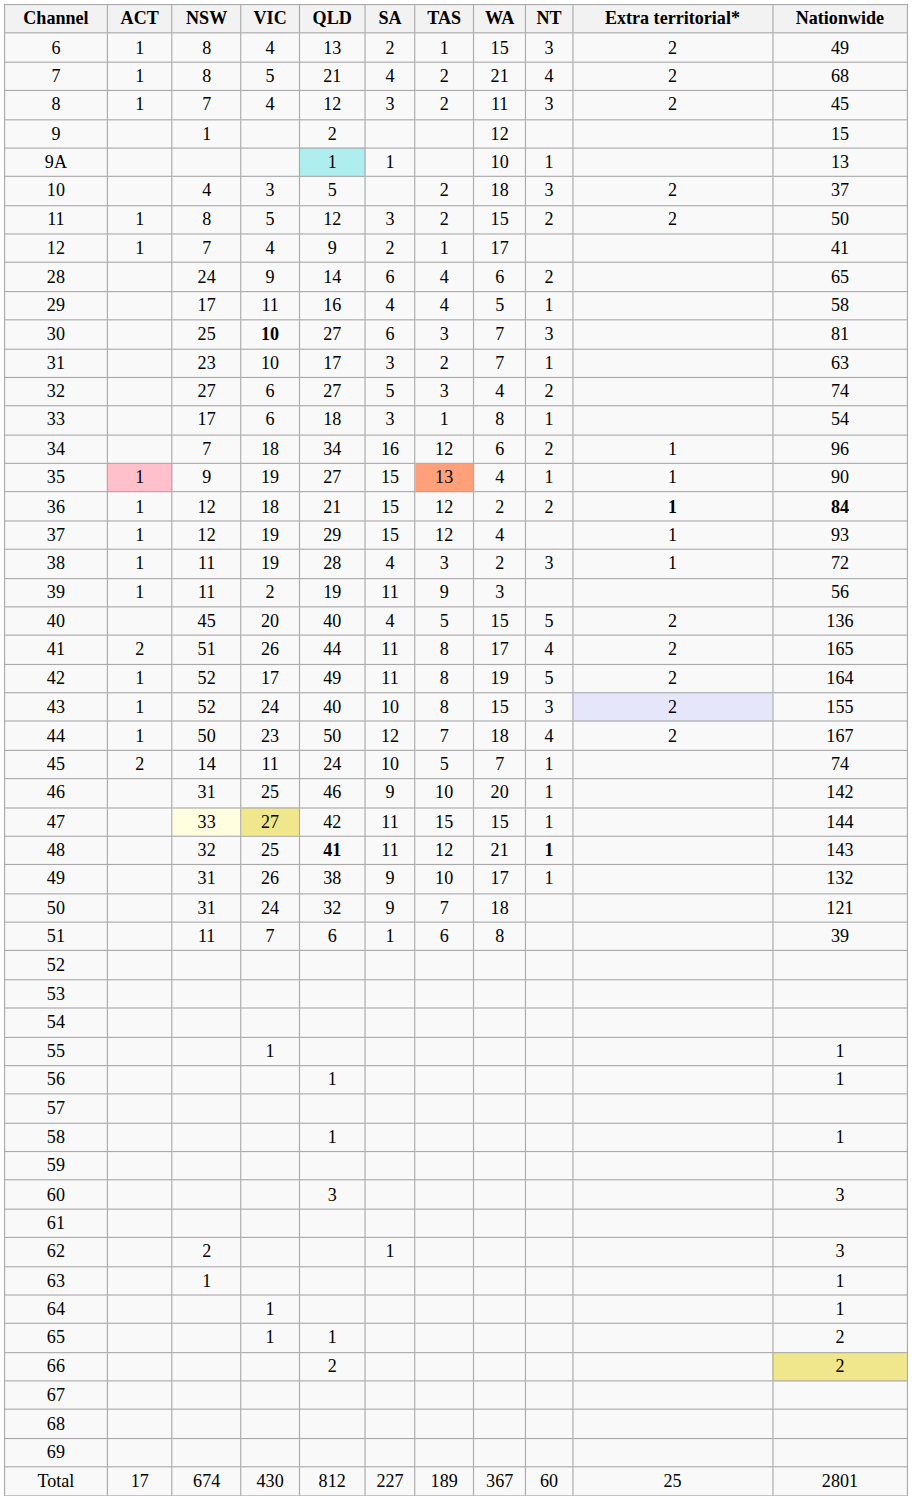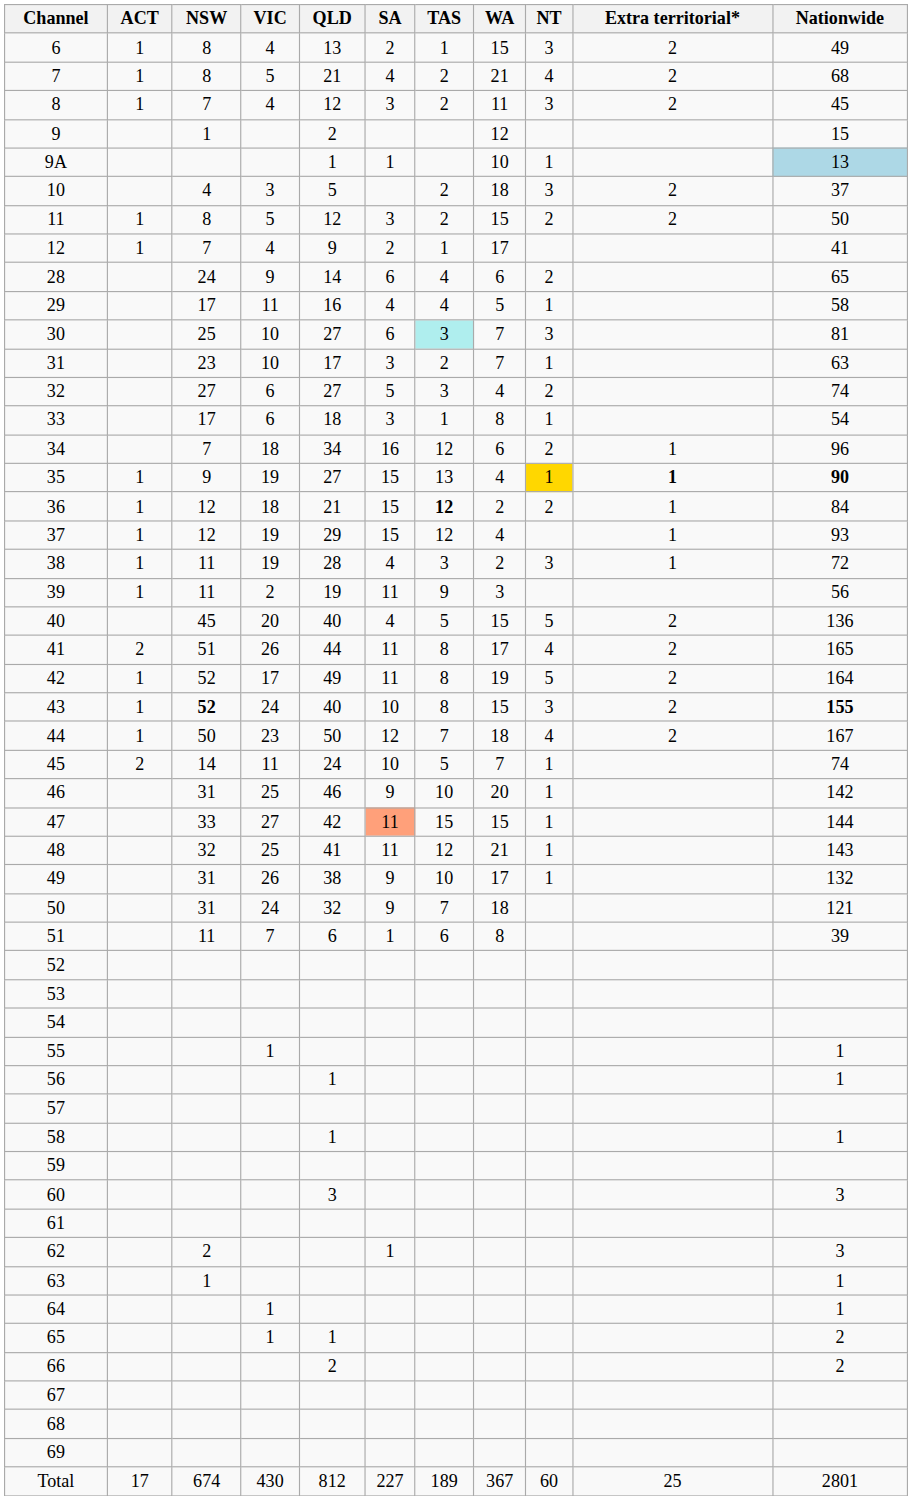(332, 162) paleturquoise background -> (332, 162) no background
(840, 162) no background -> (840, 162) lightblue background
(270, 334) bold -> (270, 334) normal
(444, 334) no background -> (444, 334) paleturquoise background
(140, 477) pink background -> (140, 477) no background
(444, 477) lightsalmon background -> (444, 477) no background
(549, 477) no background -> (549, 477) gold background
(672, 477) normal -> (672, 477) bold
(840, 477) normal -> (840, 477) bold
(444, 506) normal -> (444, 506) bold
(672, 506) bold -> (672, 506) normal
(840, 506) bold -> (840, 506) normal
(207, 707) normal -> (207, 707) bold
(672, 707) lavender background -> (672, 707) no background
(840, 707) normal -> (840, 707) bold
(207, 821) lightyellow background -> (207, 821) no background
(270, 821) khaki background -> (270, 821) no background
(390, 821) no background -> (390, 821) lightsalmon background
(332, 850) bold -> (332, 850) normal
(549, 850) bold -> (549, 850) normal
(840, 1366) khaki background -> (840, 1366) no background
